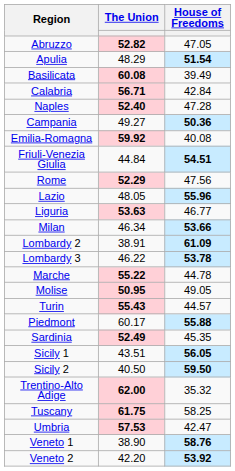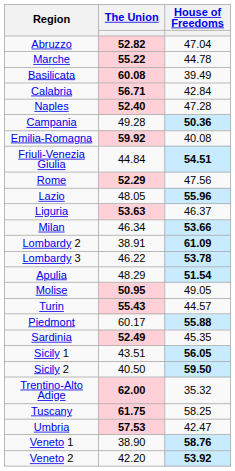(198, 43) 47.05 -> (198, 43) 47.04
rows swapped: (52, 59) <-> (52, 274)
(132, 122) 49.27 -> (132, 122) 49.28
(198, 211) 46.77 -> (198, 211) 46.37
